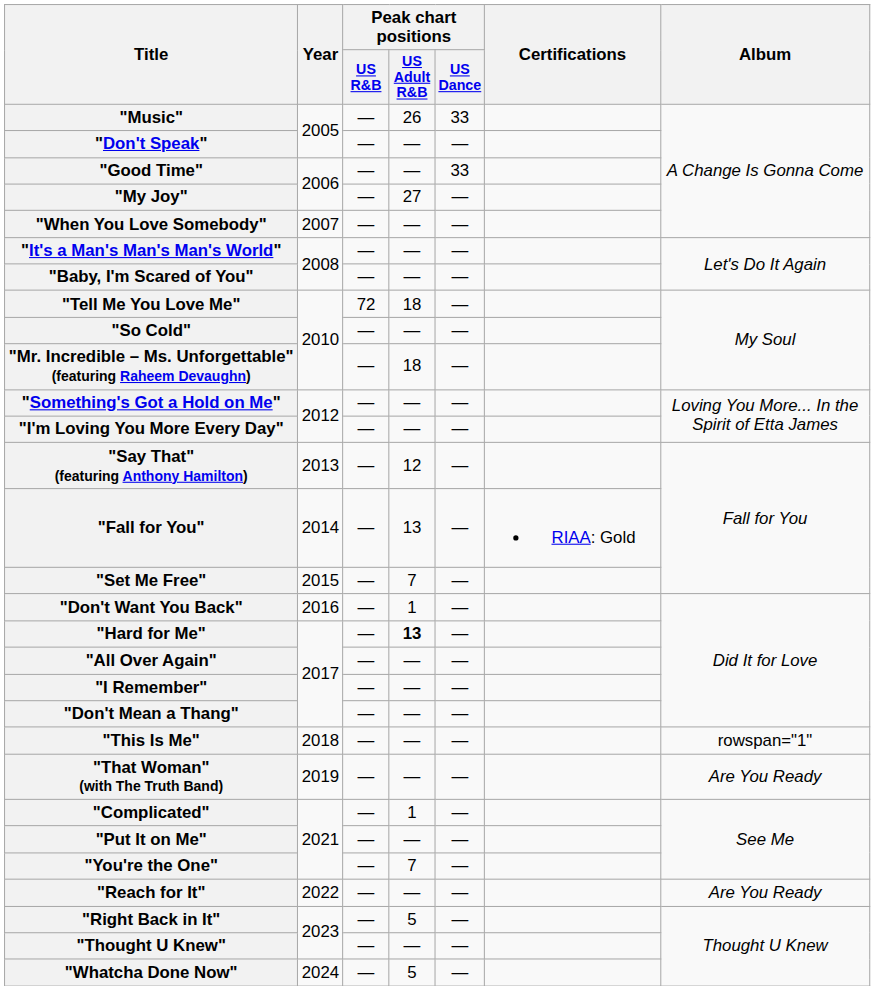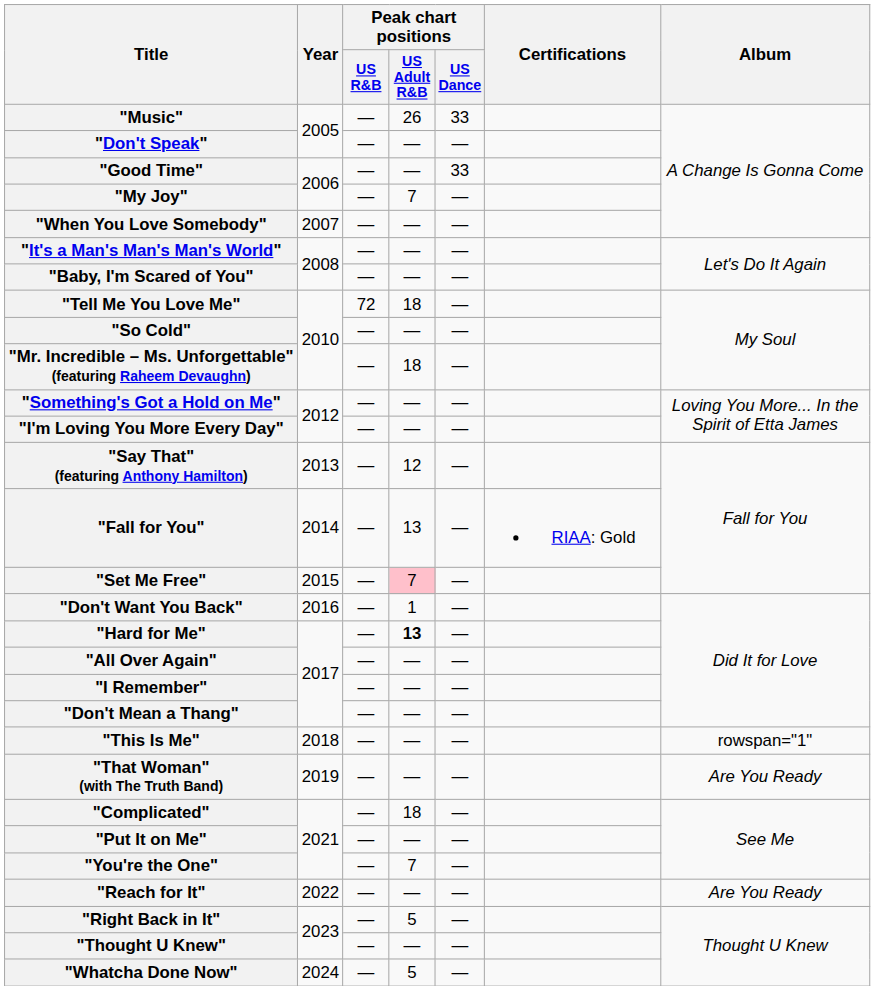(412, 197) 27 -> (412, 197) 7
(412, 580) no background -> (412, 580) pink background
(412, 812) 1 -> (412, 812) 18
